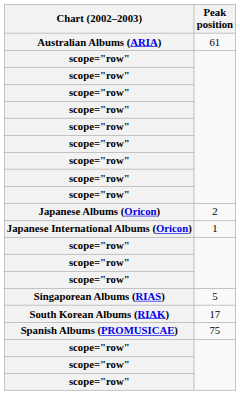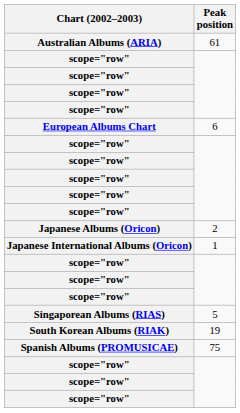+ row: (99, 127)
(215, 314) 17 -> (215, 331) 19
